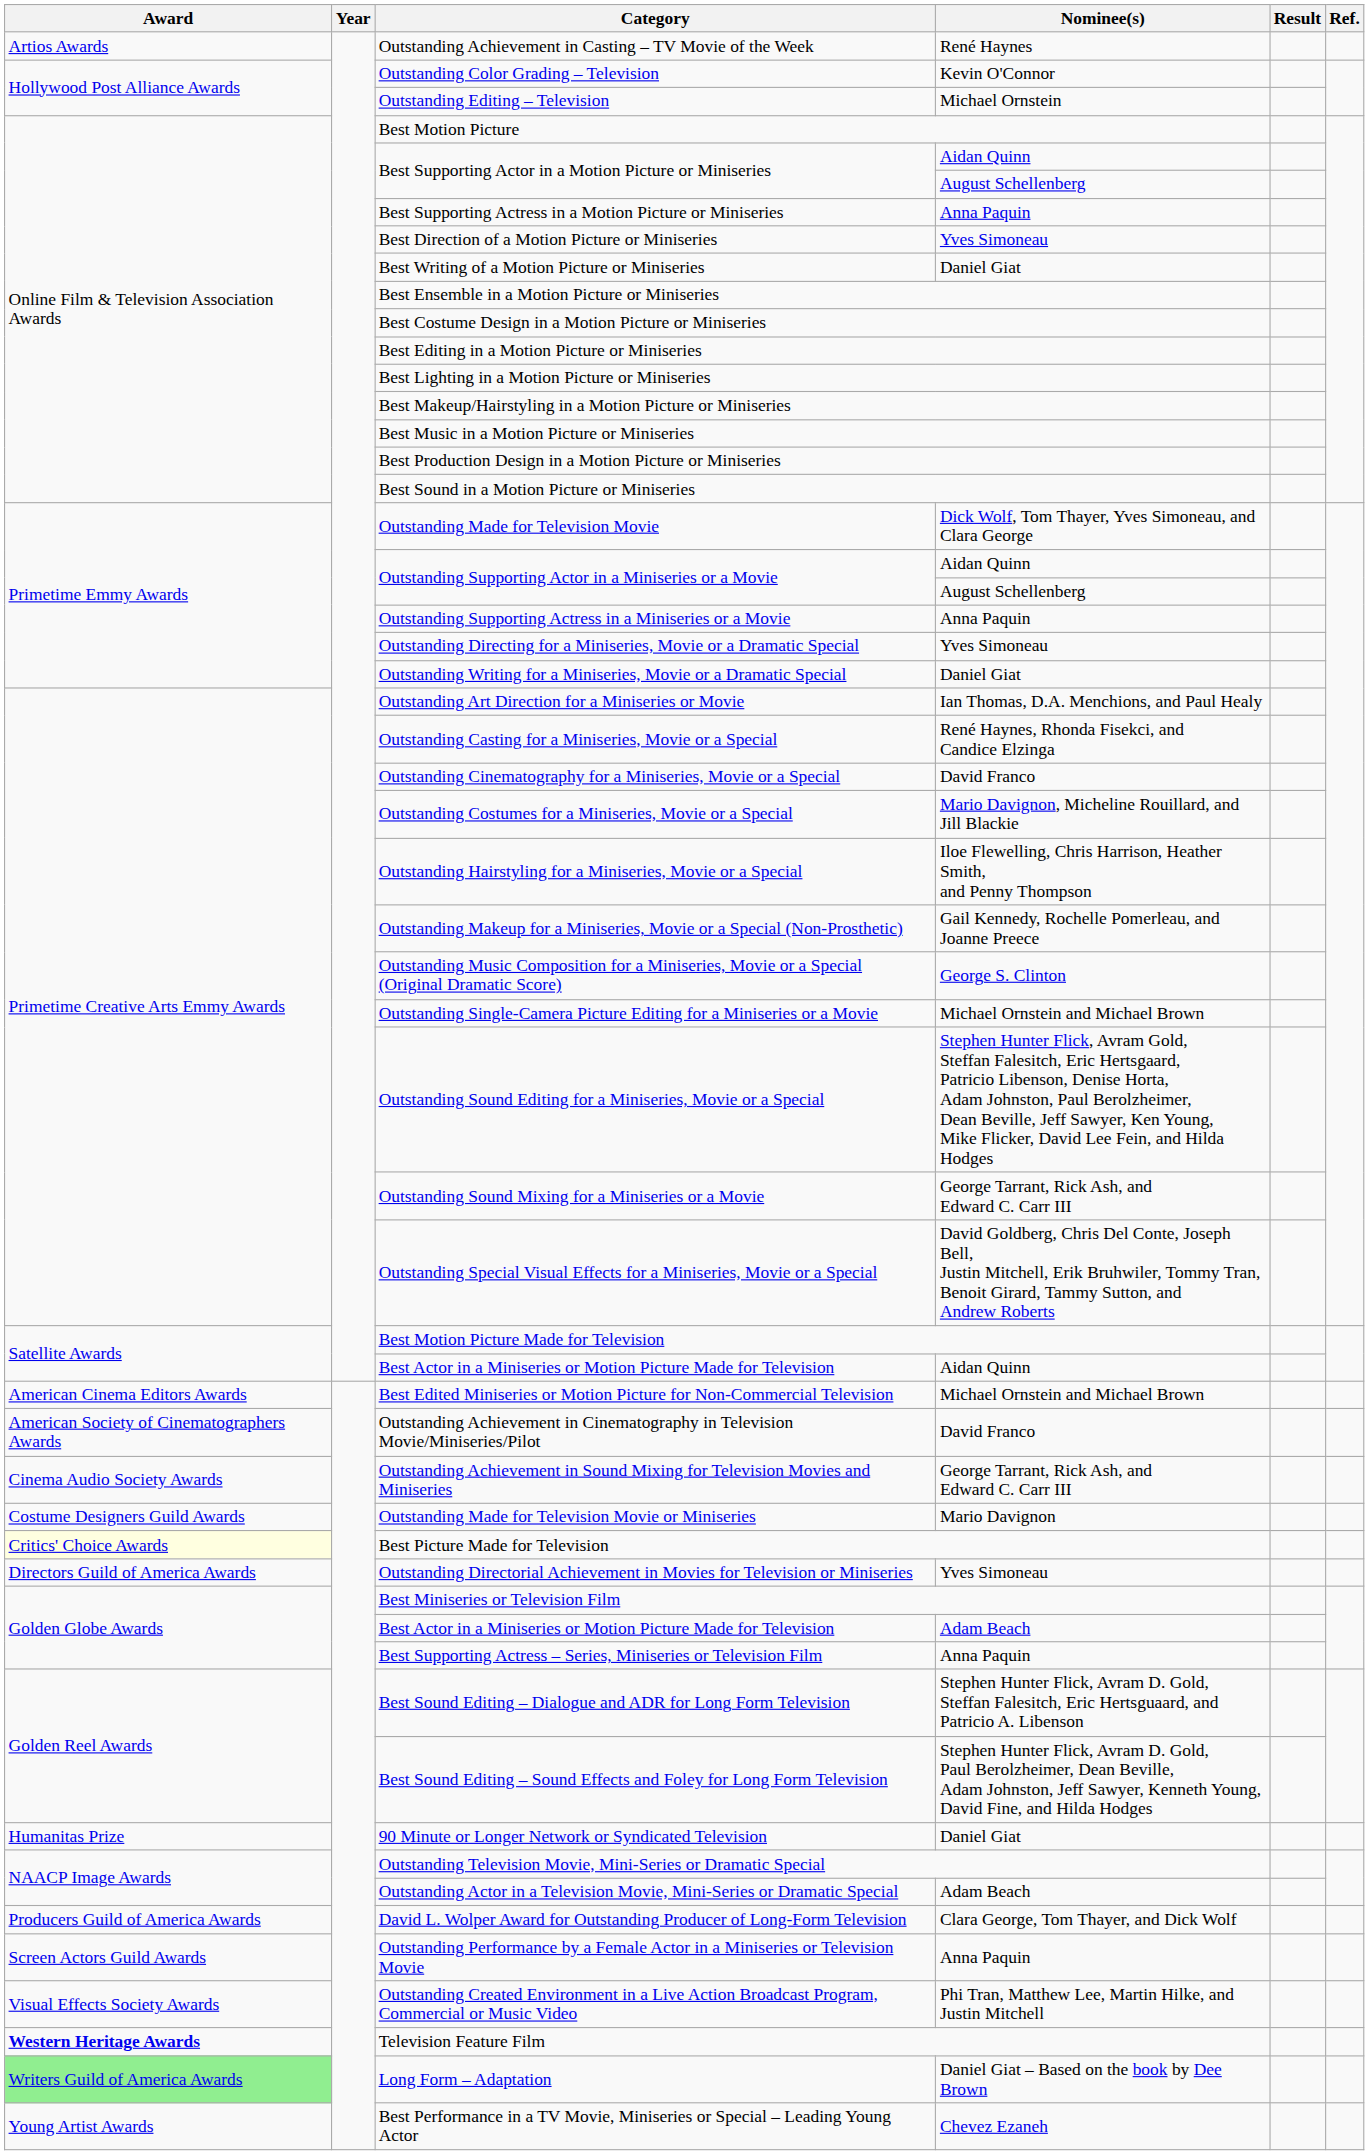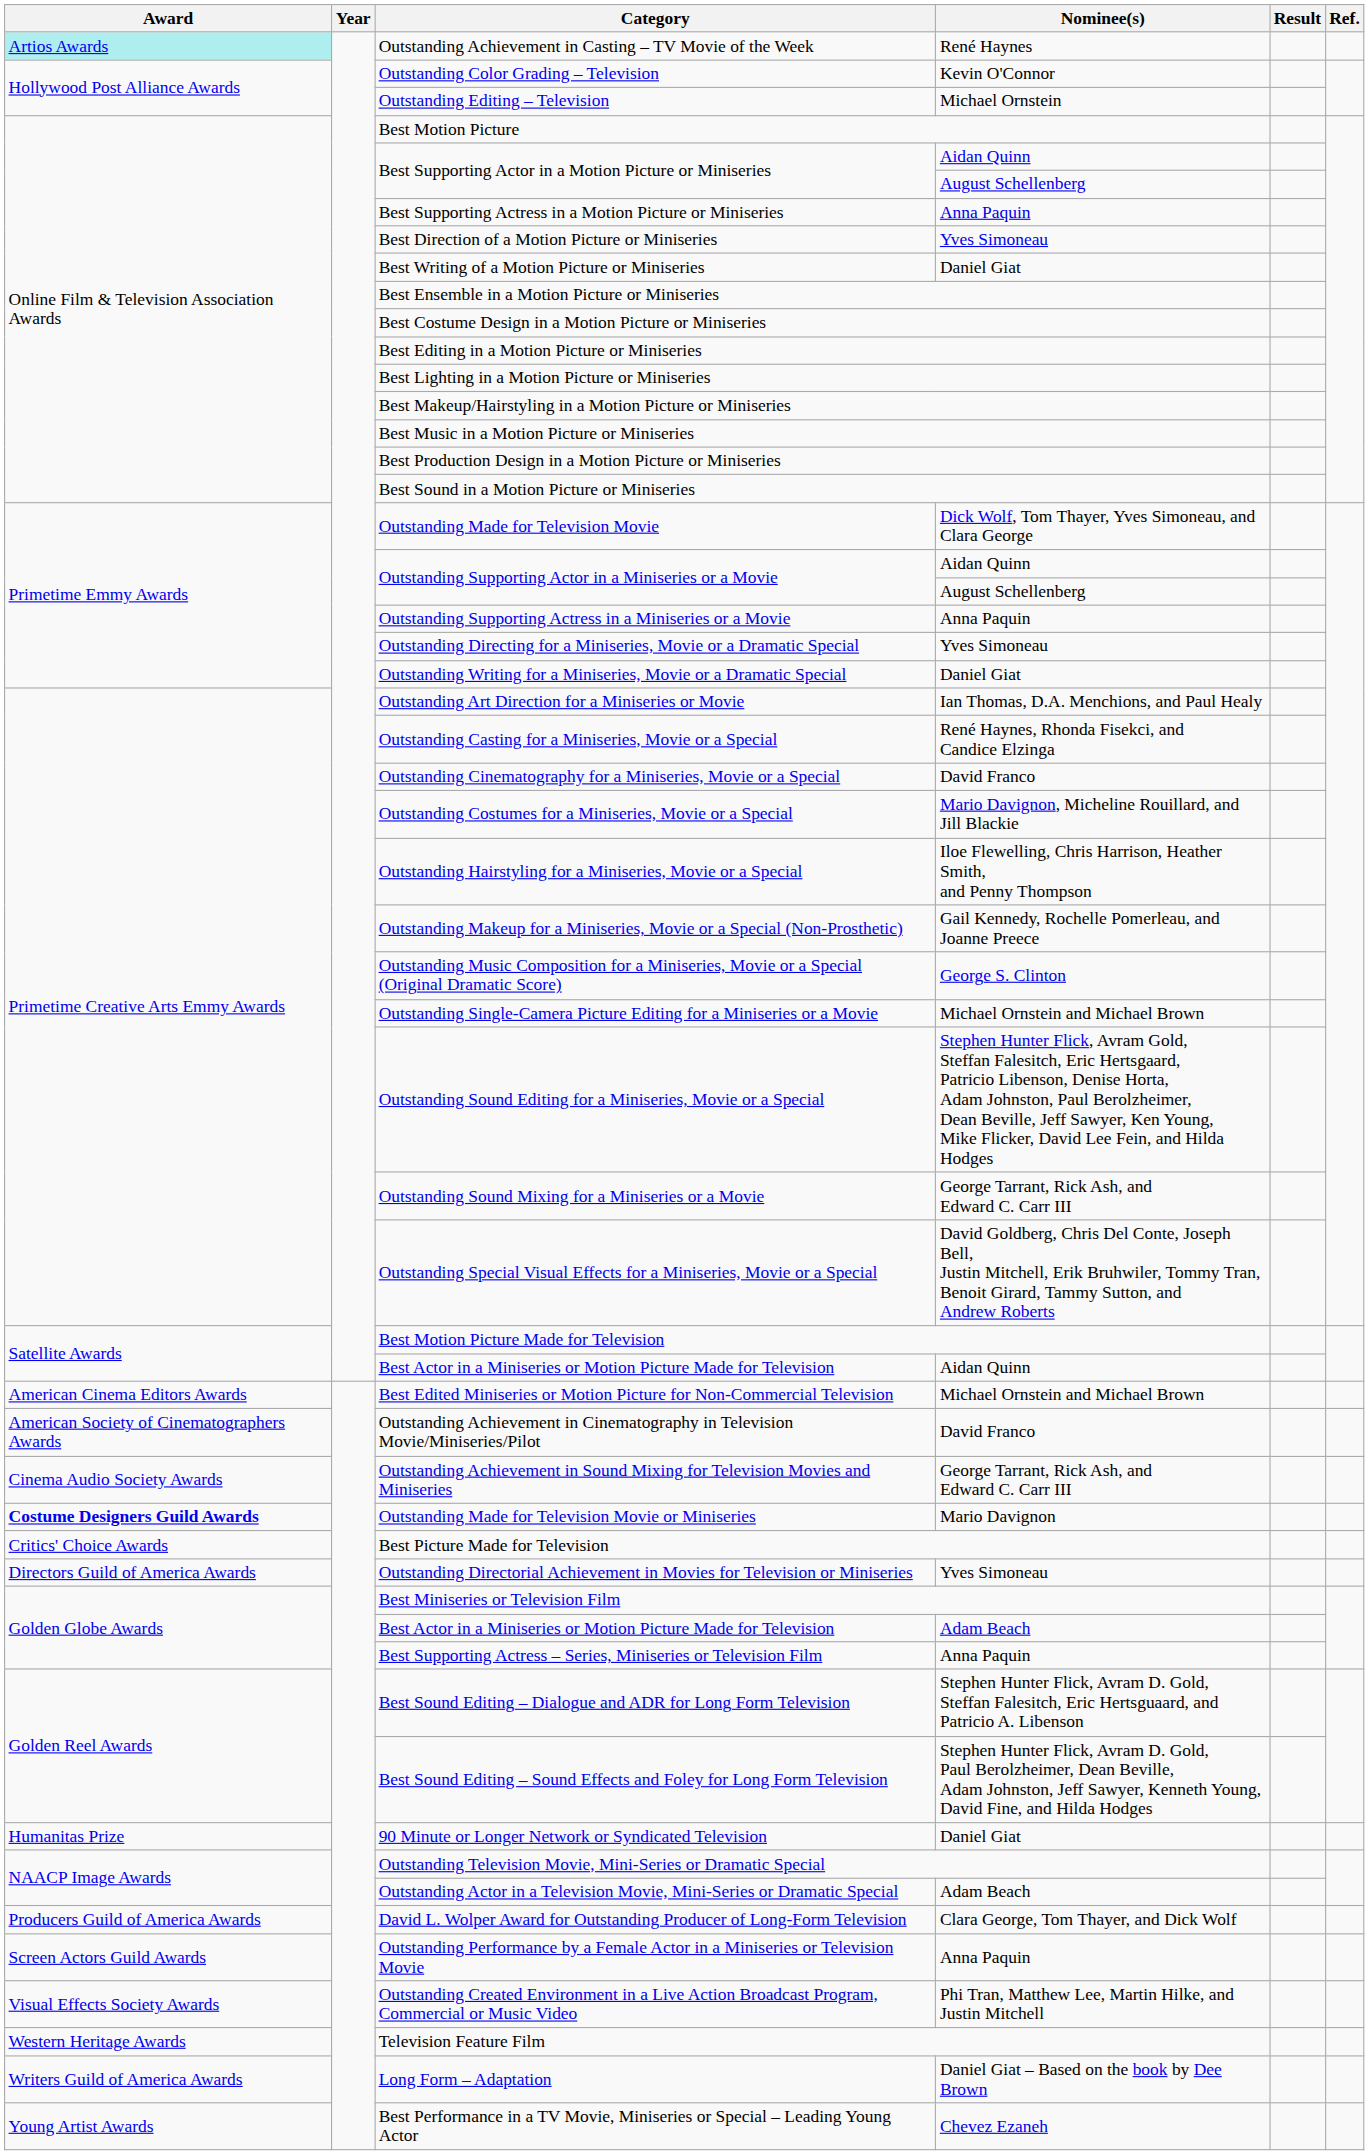(58, 45) no background -> (58, 45) paleturquoise background
(127, 1517) normal -> (134, 1517) bold
(88, 1544) lightyellow background -> (88, 1544) no background
(104, 2041) bold -> (97, 2041) normal
(126, 2079) lightgreen background -> (126, 2079) no background
